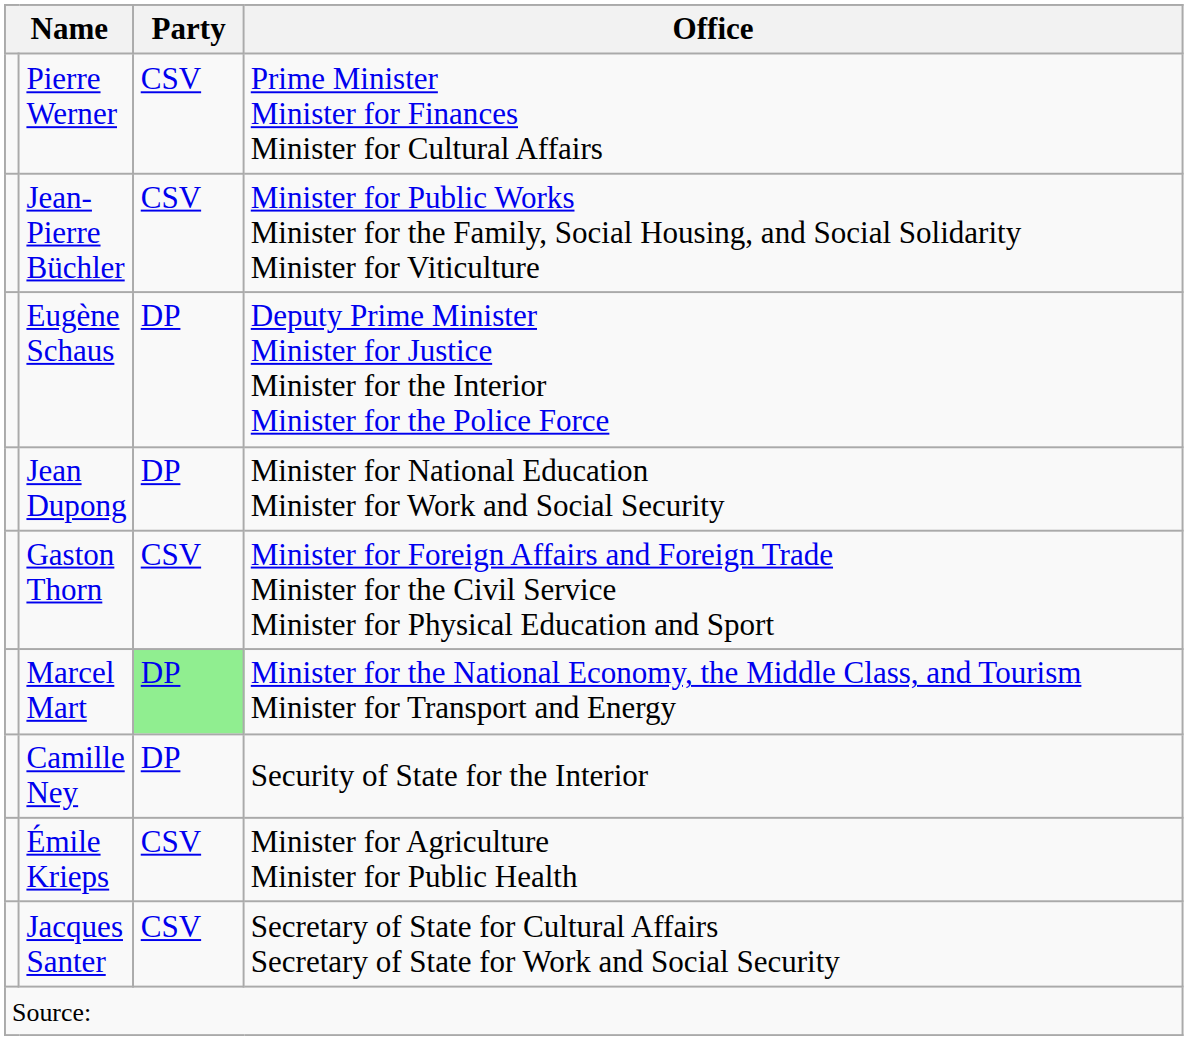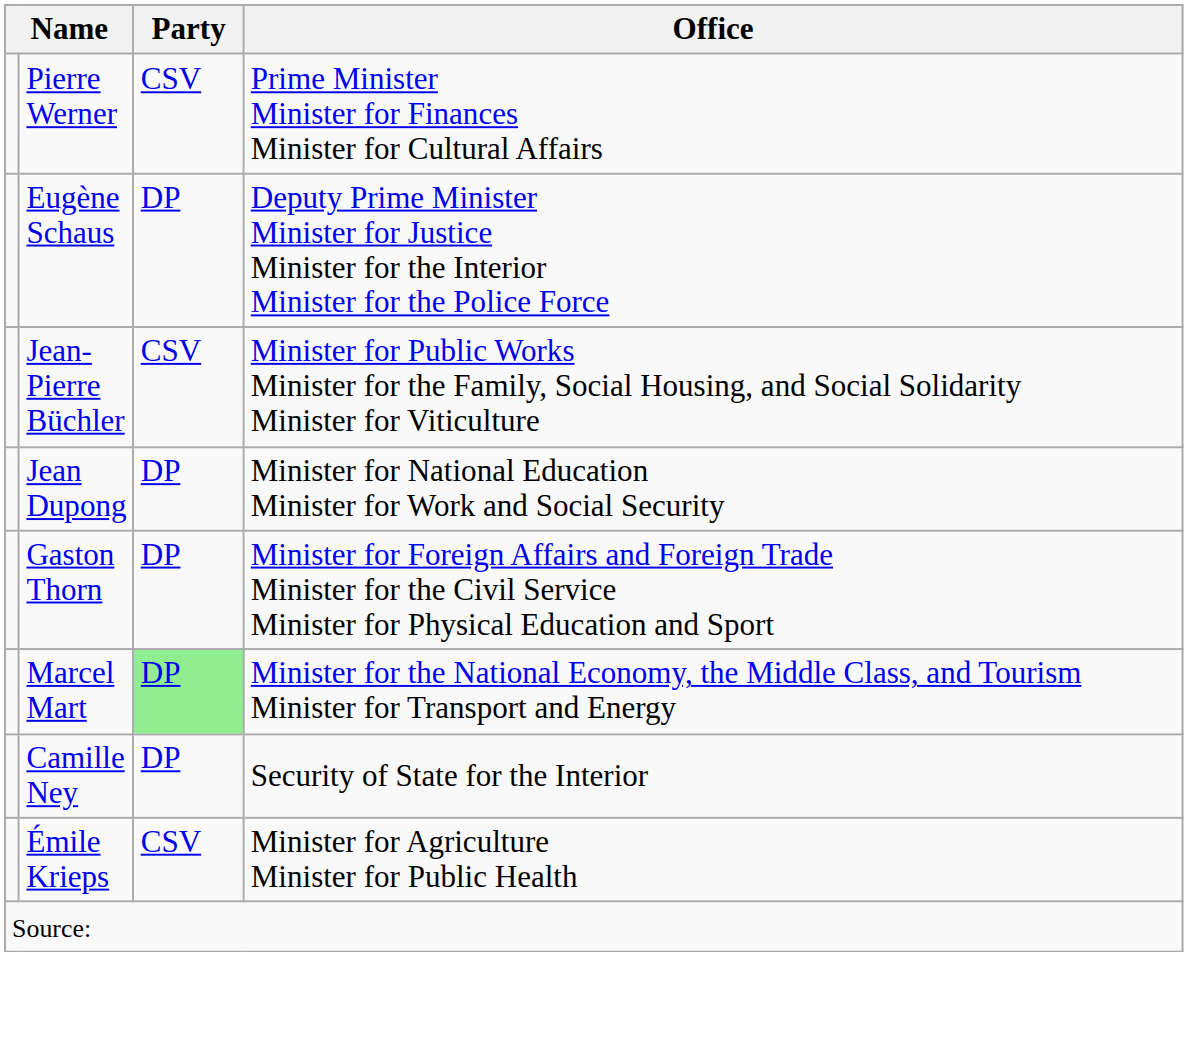rows swapped: (73, 333) <-> (76, 232)
(171, 554) CSV -> (161, 554) DP
- row: (75, 943)
